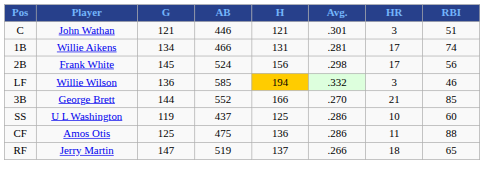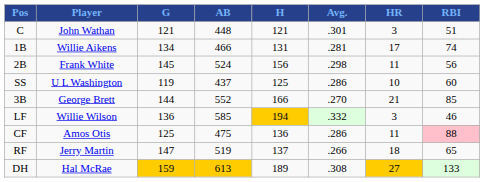(223, 30) 446 -> (223, 30) 448
(394, 64) 17 -> (394, 64) 11
rows swapped: (20, 116) <-> (20, 82)
(451, 133) no background -> (451, 133) pink background
+ row: (20, 168)
